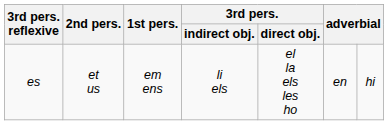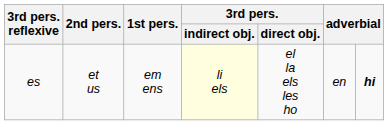(219, 82) no background -> (219, 82) lightyellow background
(370, 82) normal -> (370, 82) bold
